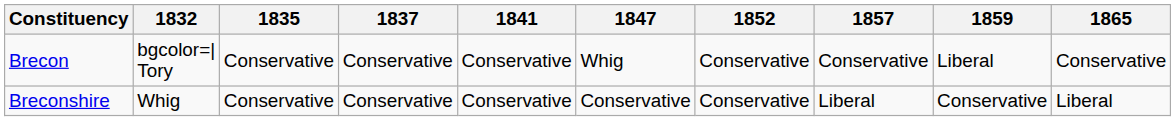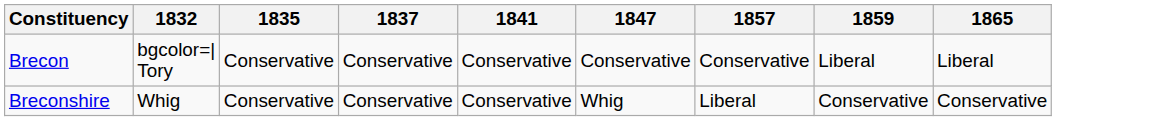- column: (754, 19)
(602, 60) Whig -> (636, 60) Conservative
(1111, 60) Conservative -> (965, 60) Liberal
(636, 100) Conservative -> (602, 100) Whig
(1084, 100) Liberal -> (992, 100) Conservative
